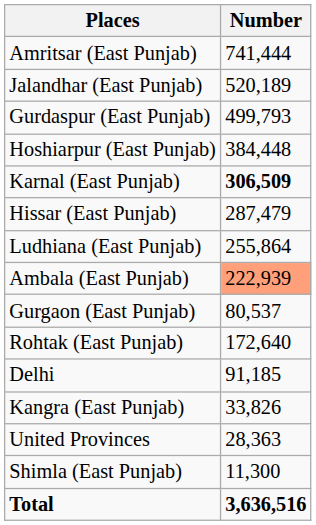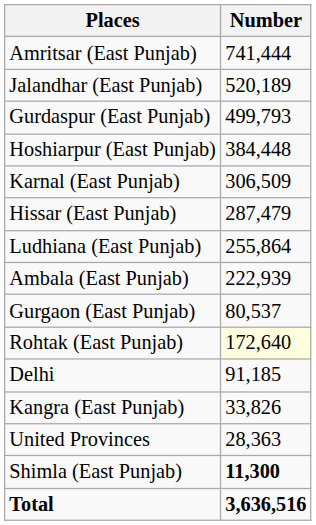(258, 181) bold -> (258, 181) normal
(258, 278) lightsalmon background -> (258, 278) no background
(258, 342) no background -> (258, 342) lightyellow background
(253, 471) normal -> (253, 471) bold
